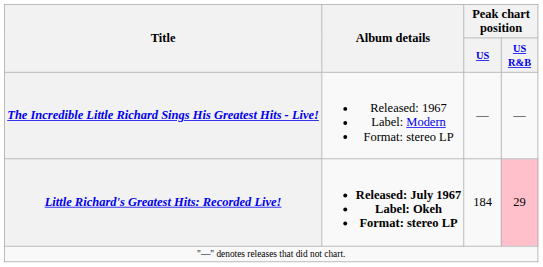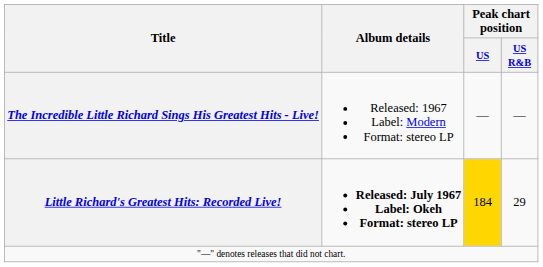(483, 202) no background -> (483, 202) gold background
(520, 202) pink background -> (520, 202) no background
